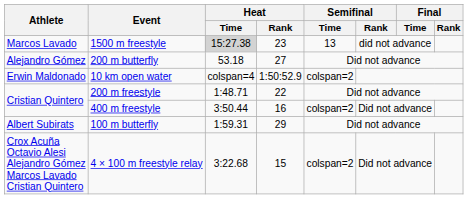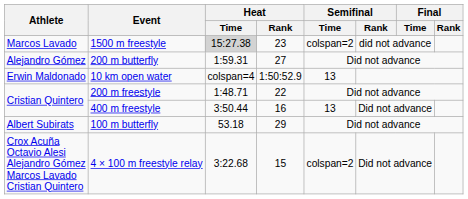(330, 44) 13 -> (330, 44) colspan=2
(231, 60) 53.18 -> (231, 60) 1:59.31
(330, 77) colspan=2 -> (330, 77) 13
(330, 109) colspan=2 -> (330, 109) 13
(231, 125) 1:59.31 -> (231, 125) 53.18
